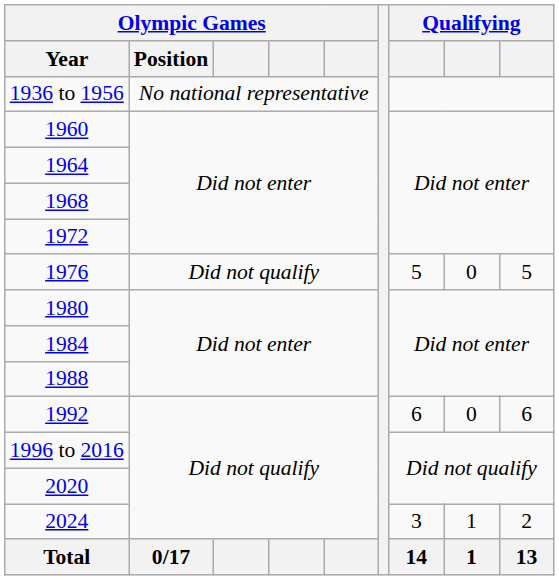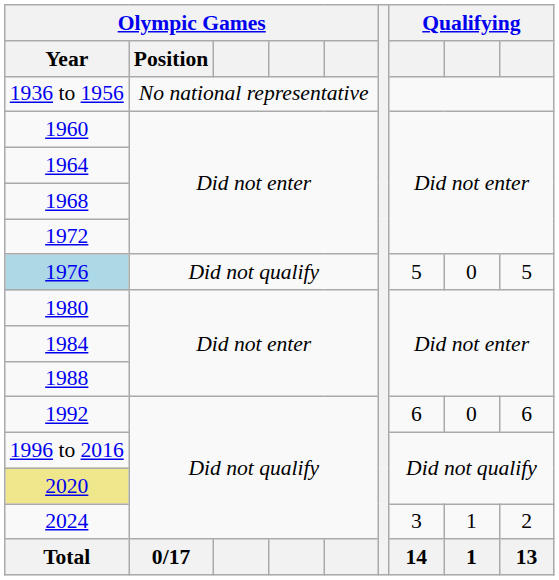(67, 272) no background -> (67, 272) lightblue background
(67, 485) no background -> (67, 485) khaki background
